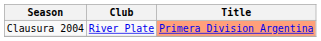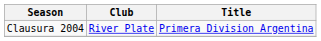(236, 29) lightsalmon background -> (236, 29) no background
